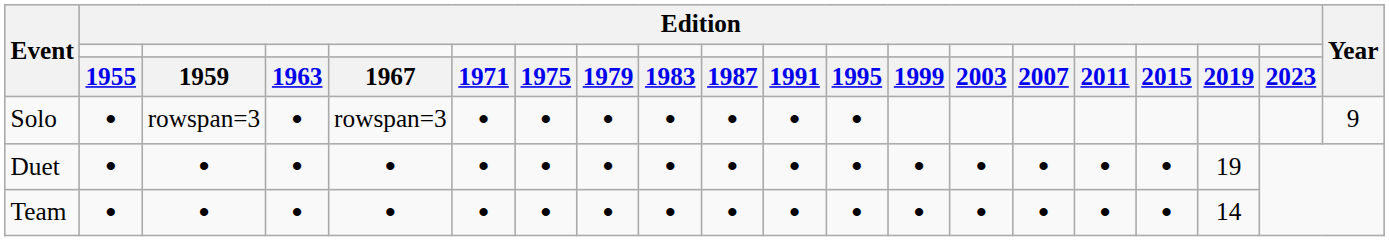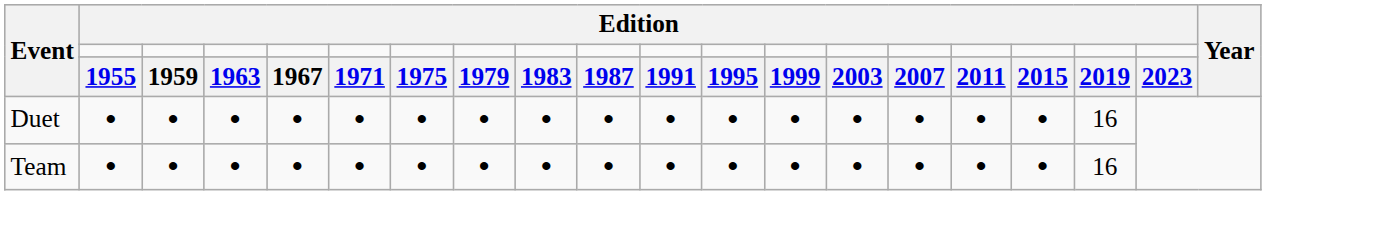- row: (34, 119)
(1229, 165) 19 -> (1105, 119) 16
(1229, 212) 14 -> (1105, 165) 16
